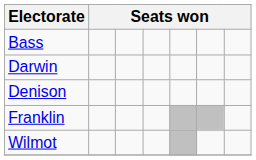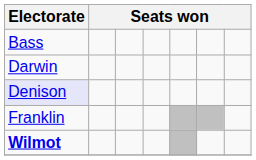(37, 92) no background -> (37, 92) lavender background
(32, 142) normal -> (34, 142) bold
